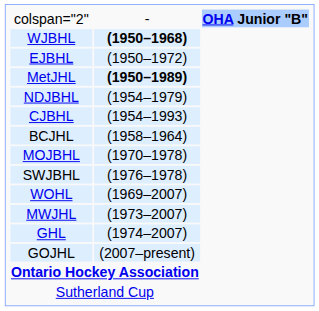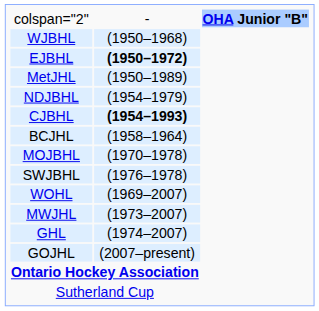(147, 38) bold -> (147, 38) normal
(147, 58) normal -> (147, 58) bold
(147, 77) bold -> (147, 77) normal
(147, 116) normal -> (147, 116) bold
